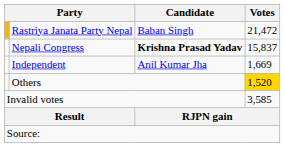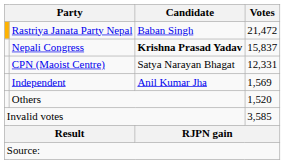+ row: (58, 64)
(259, 64) 1,669 -> (259, 82) 1,569
(259, 82) gold background -> (259, 99) no background
